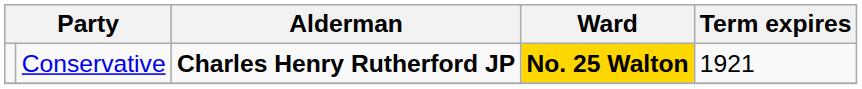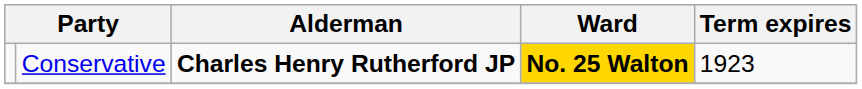(727, 63) 1921 -> (727, 63) 1923
